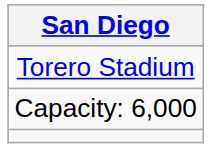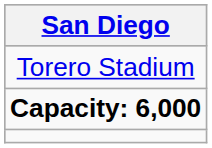(106, 108) normal -> (106, 108) bold
